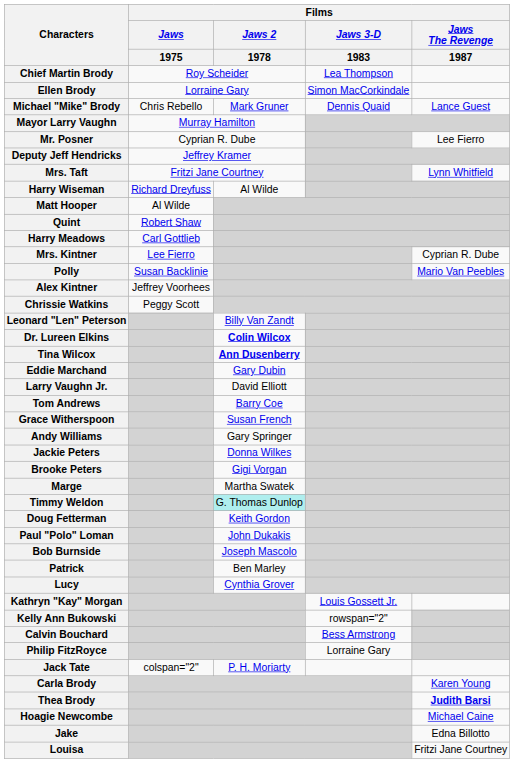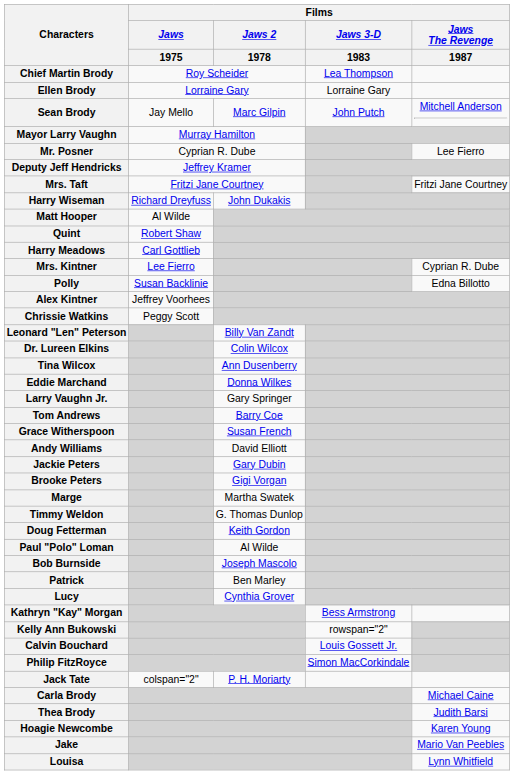(358, 90) Simon MacCorkindale -> (358, 90) Lorraine Gary
- row: (67, 106)
+ row: (67, 112)
(461, 172) Lynn Whitfield -> (461, 184) Fritzi Jane Courtney
(259, 189) Al Wilde -> (259, 201) John Dukakis
(461, 271) Mario Van Peebles -> (461, 283) Edna Billotto
(259, 337) bold -> (259, 349) normal
(259, 354) bold -> (259, 366) normal
(259, 370) Gary Dubin -> (259, 382) Donna Wilkes
(259, 387) David Elliott -> (259, 399) Gary Springer
(259, 436) Gary Springer -> (259, 448) David Elliott
(259, 453) Donna Wilkes -> (259, 464) Gary Dubin
(259, 502) paleturquoise background -> (259, 514) no background
(259, 535) John Dukakis -> (259, 547) Al Wilde
(358, 601) Louis Gossett Jr. -> (358, 613) Bess Armstrong
(358, 634) Bess Armstrong -> (358, 646) Louis Gossett Jr.
(358, 651) Lorraine Gary -> (358, 662) Simon MacCorkindale
(461, 684) Karen Young -> (461, 695) Michael Caine
(461, 700) bold -> (461, 712) normal
(461, 717) Michael Caine -> (461, 728) Karen Young
(461, 733) Edna Billotto -> (461, 745) Mario Van Peebles
(461, 750) Fritzi Jane Courtney -> (461, 761) Lynn Whitfield
